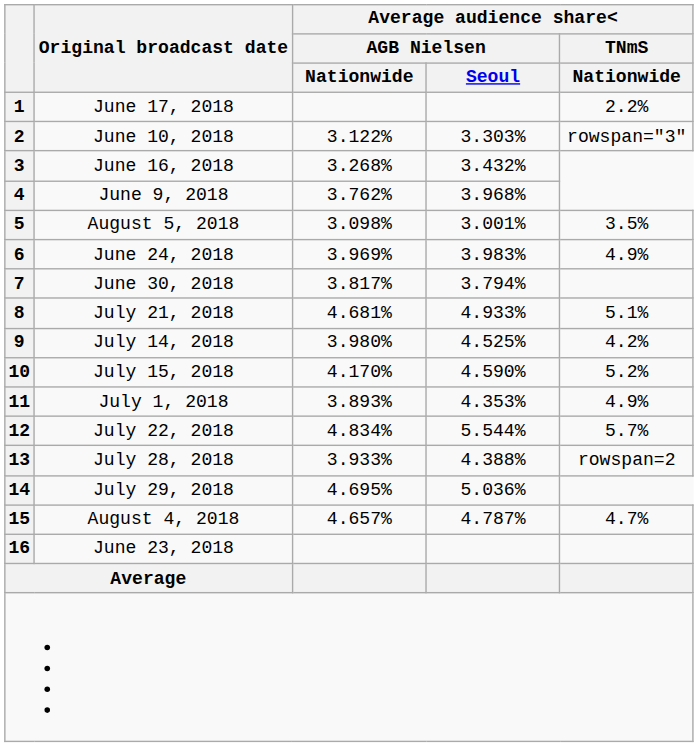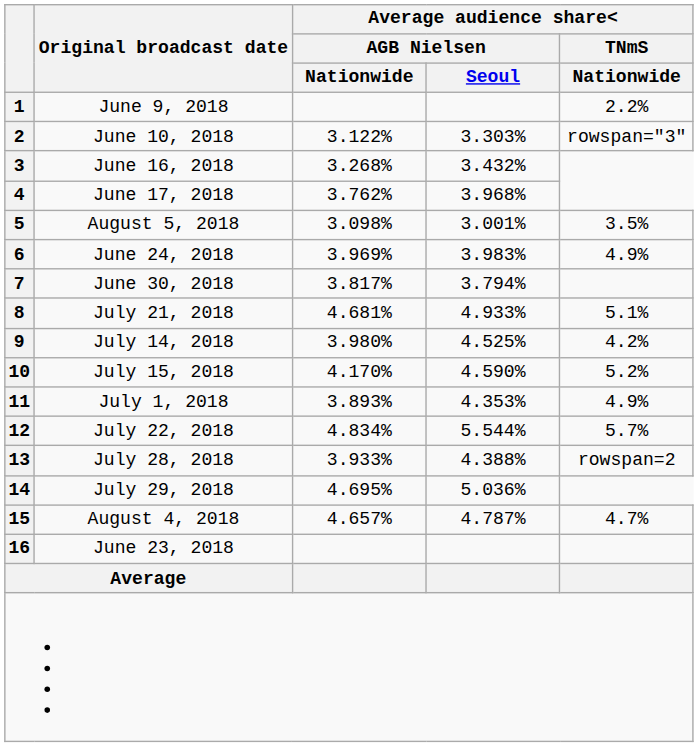(163, 107) June 17, 2018 -> (163, 107) June 9, 2018
(163, 195) June 9, 2018 -> (163, 195) June 17, 2018
